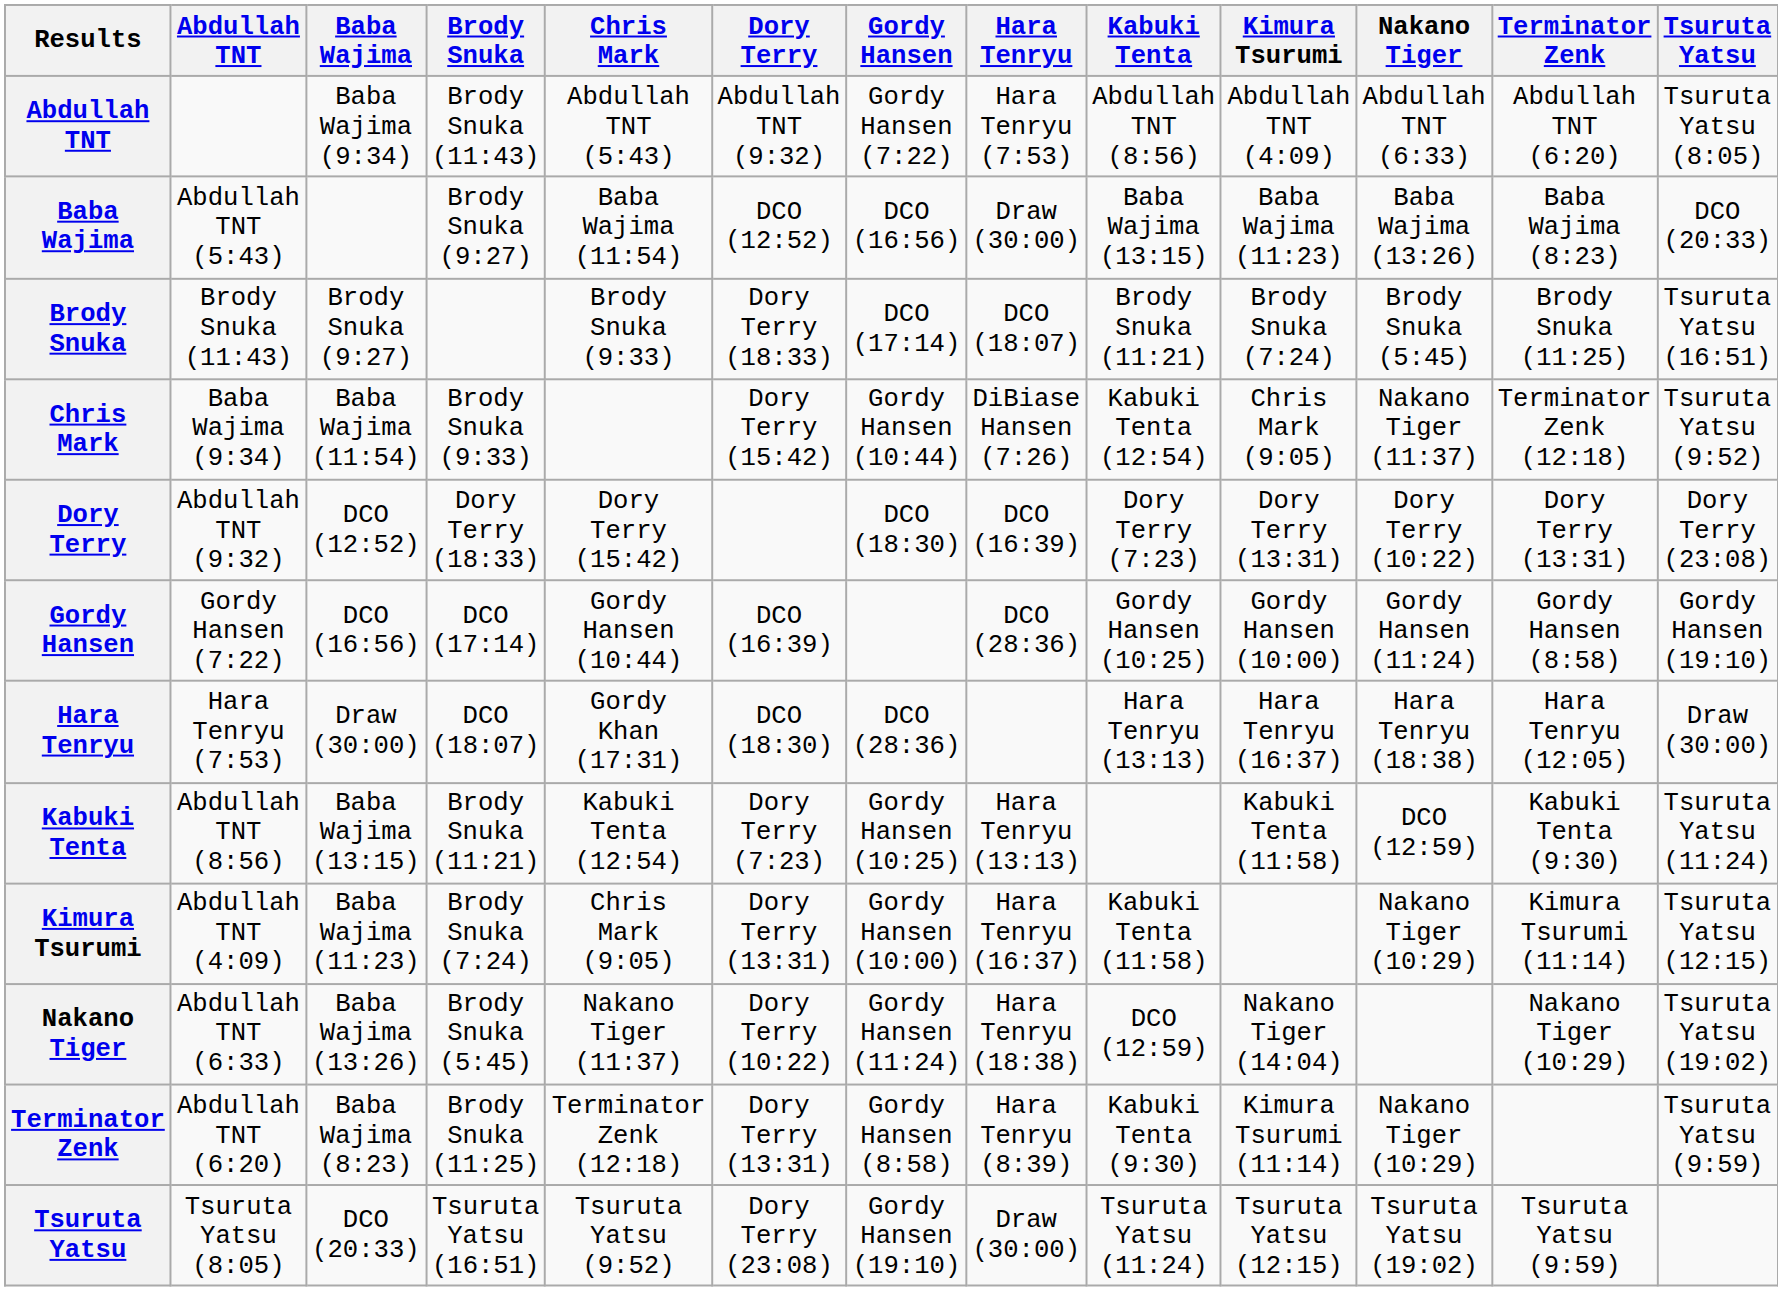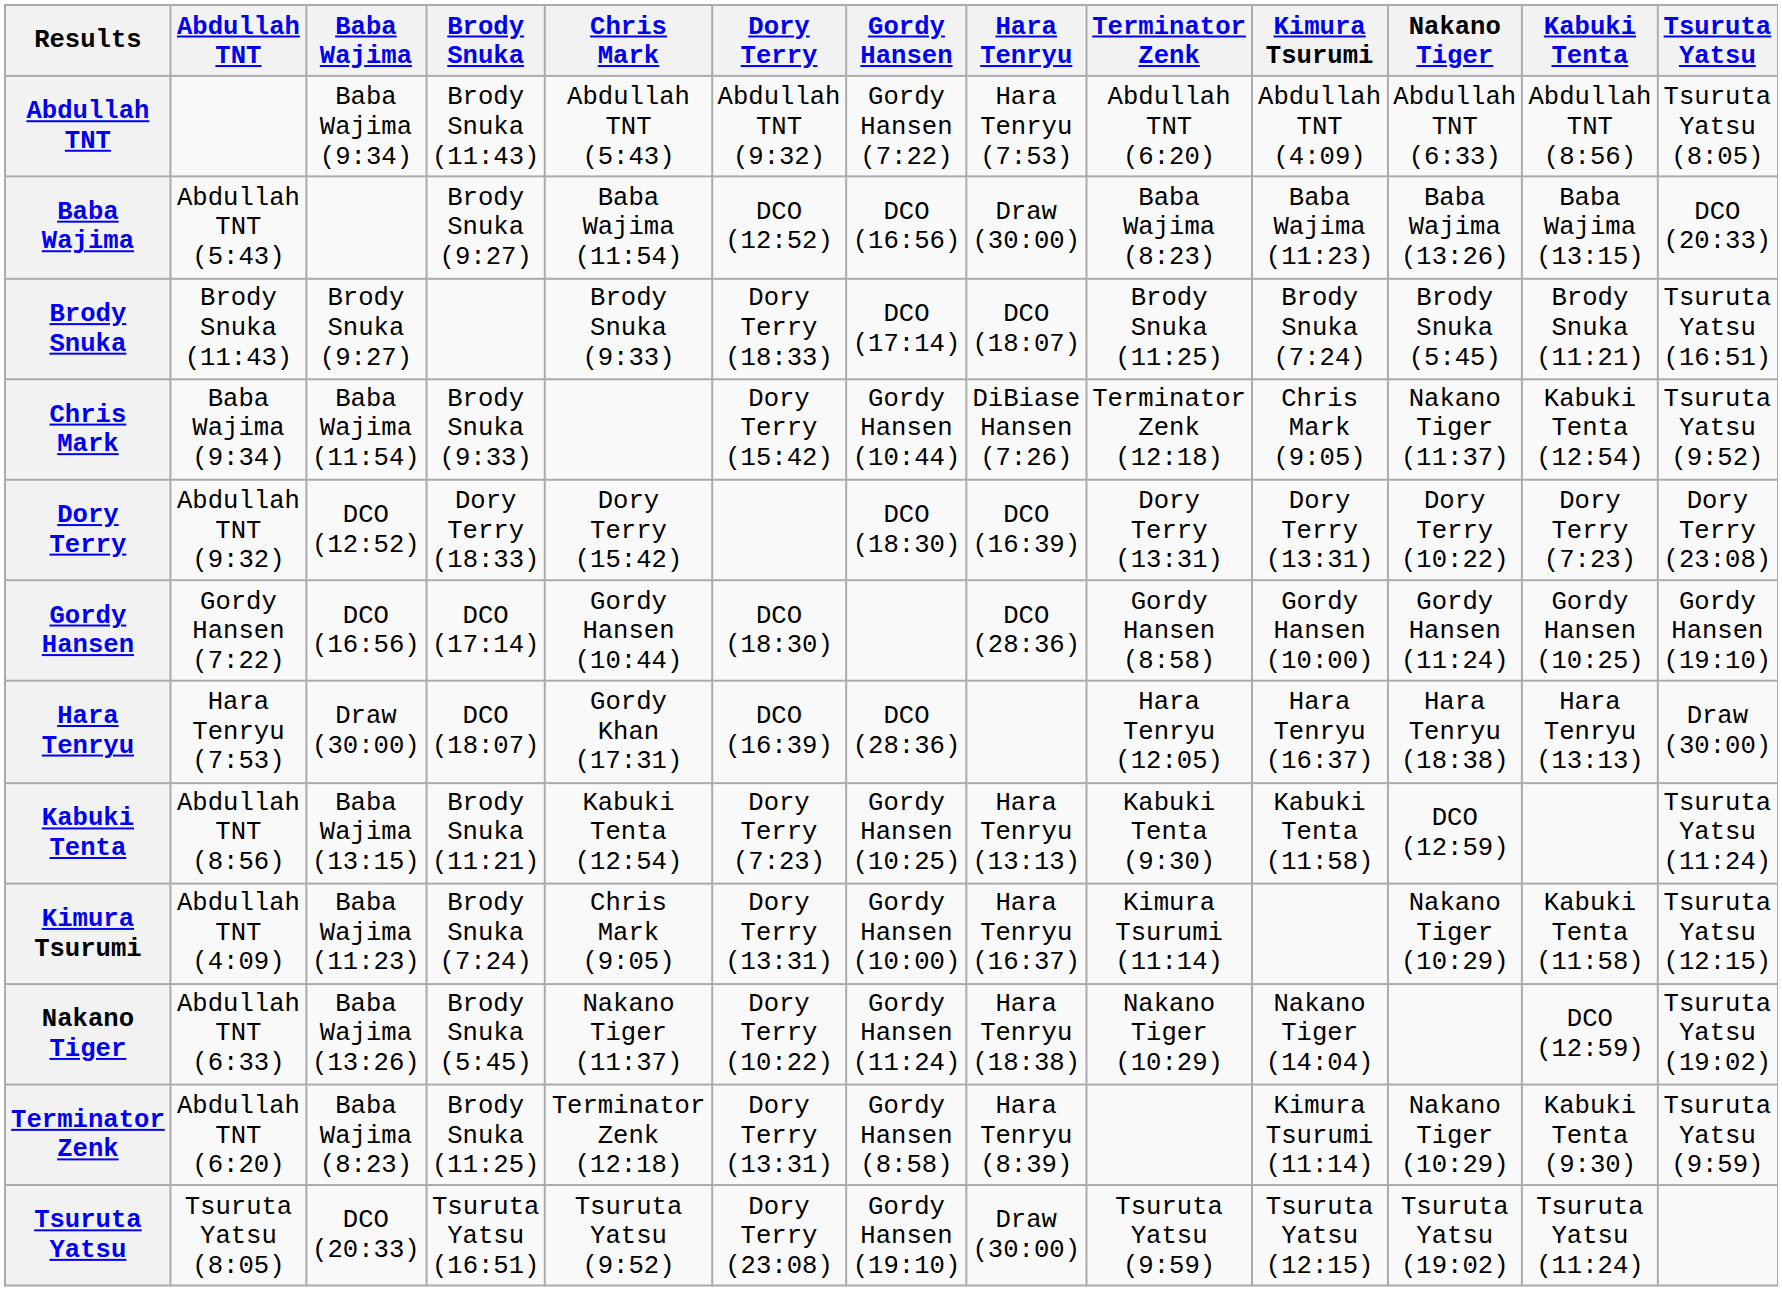columns swapped: (1154, 41) <-> (1575, 41)
(779, 631) DCO (16:39) -> (779, 631) DCO (18:30)
(779, 732) DCO (18:30) -> (779, 732) DCO (16:39)
